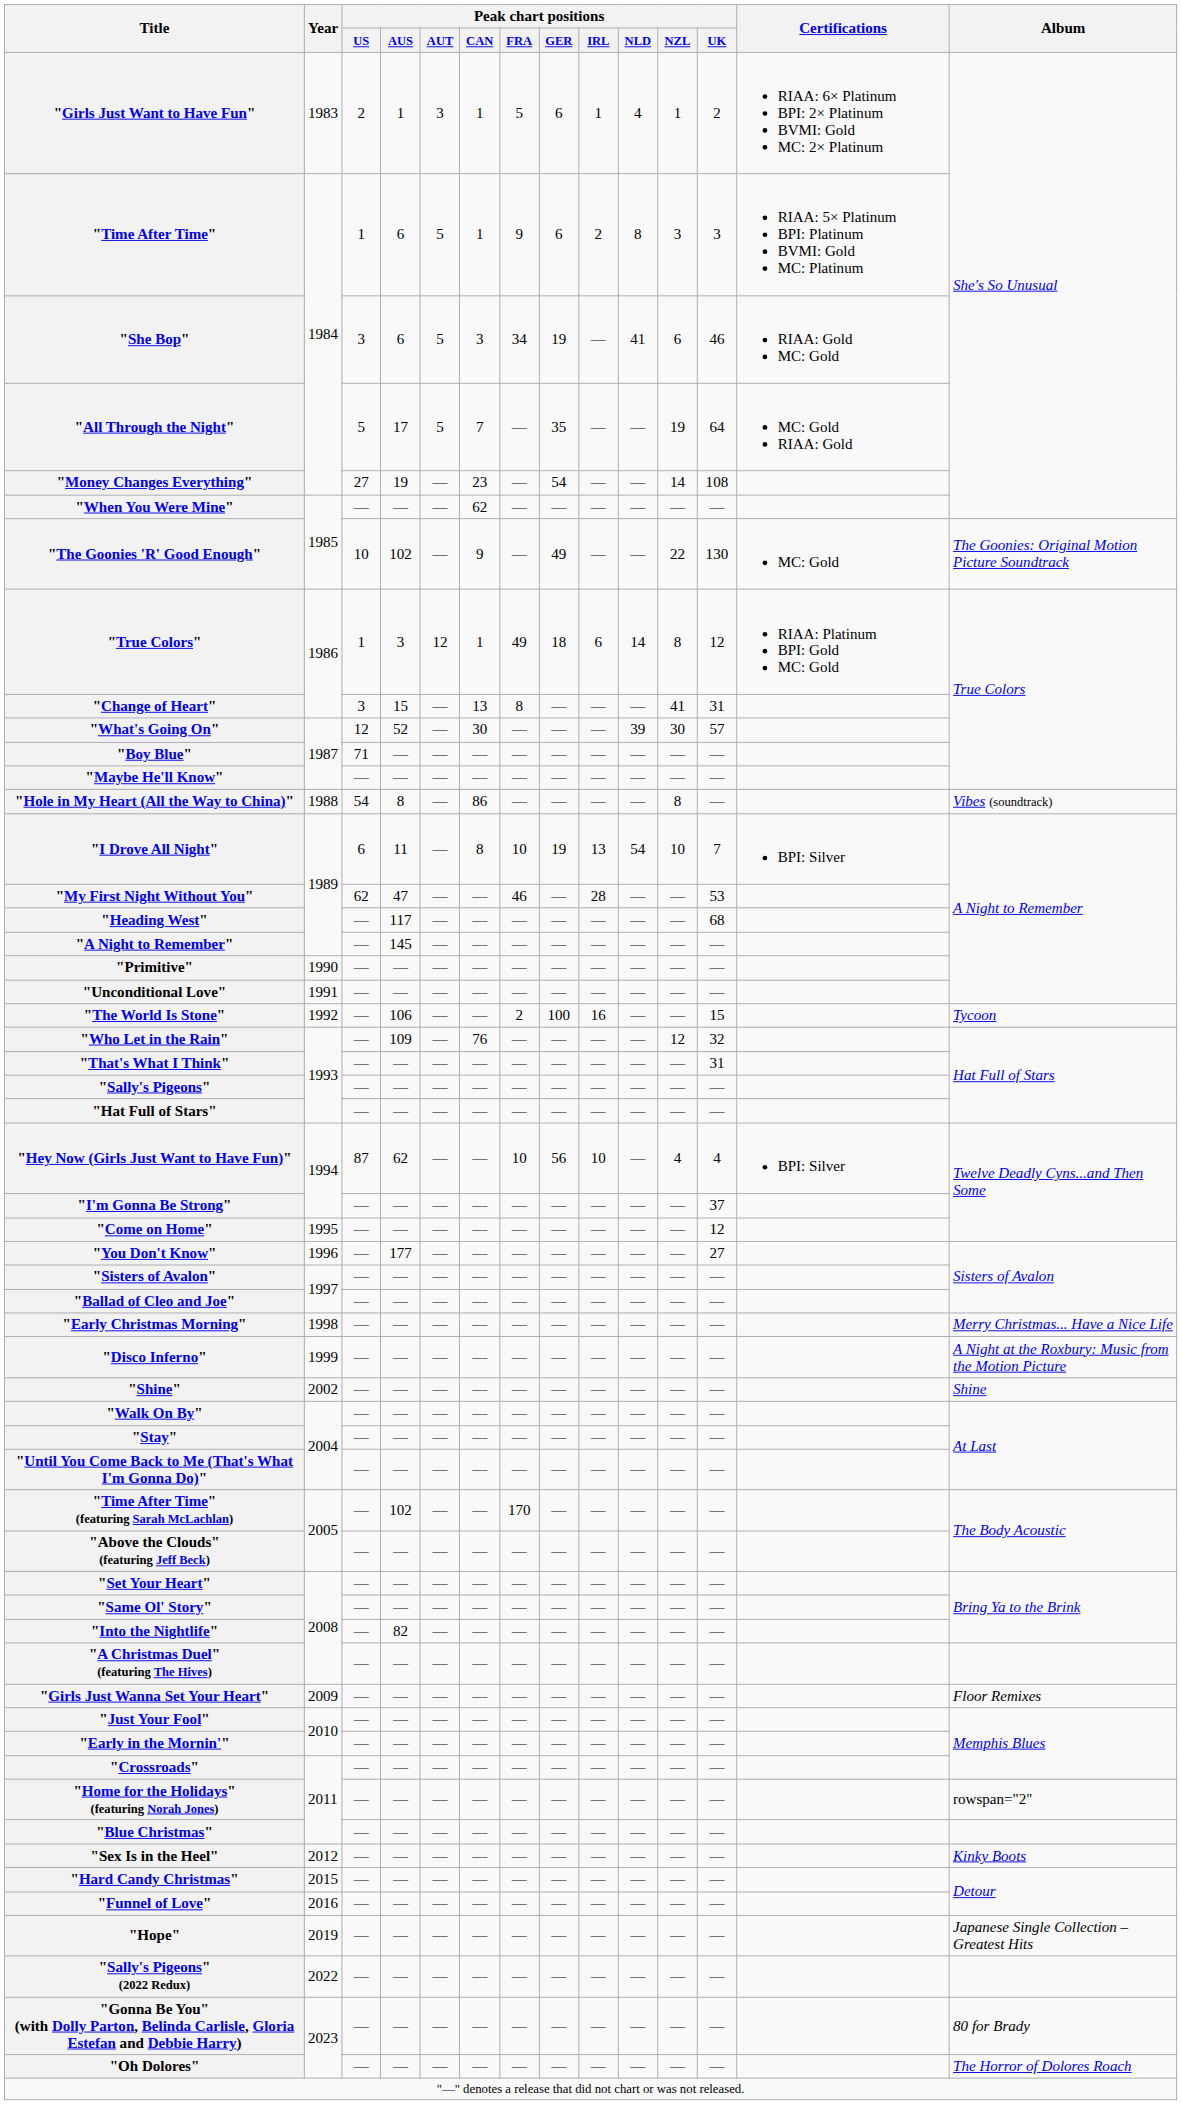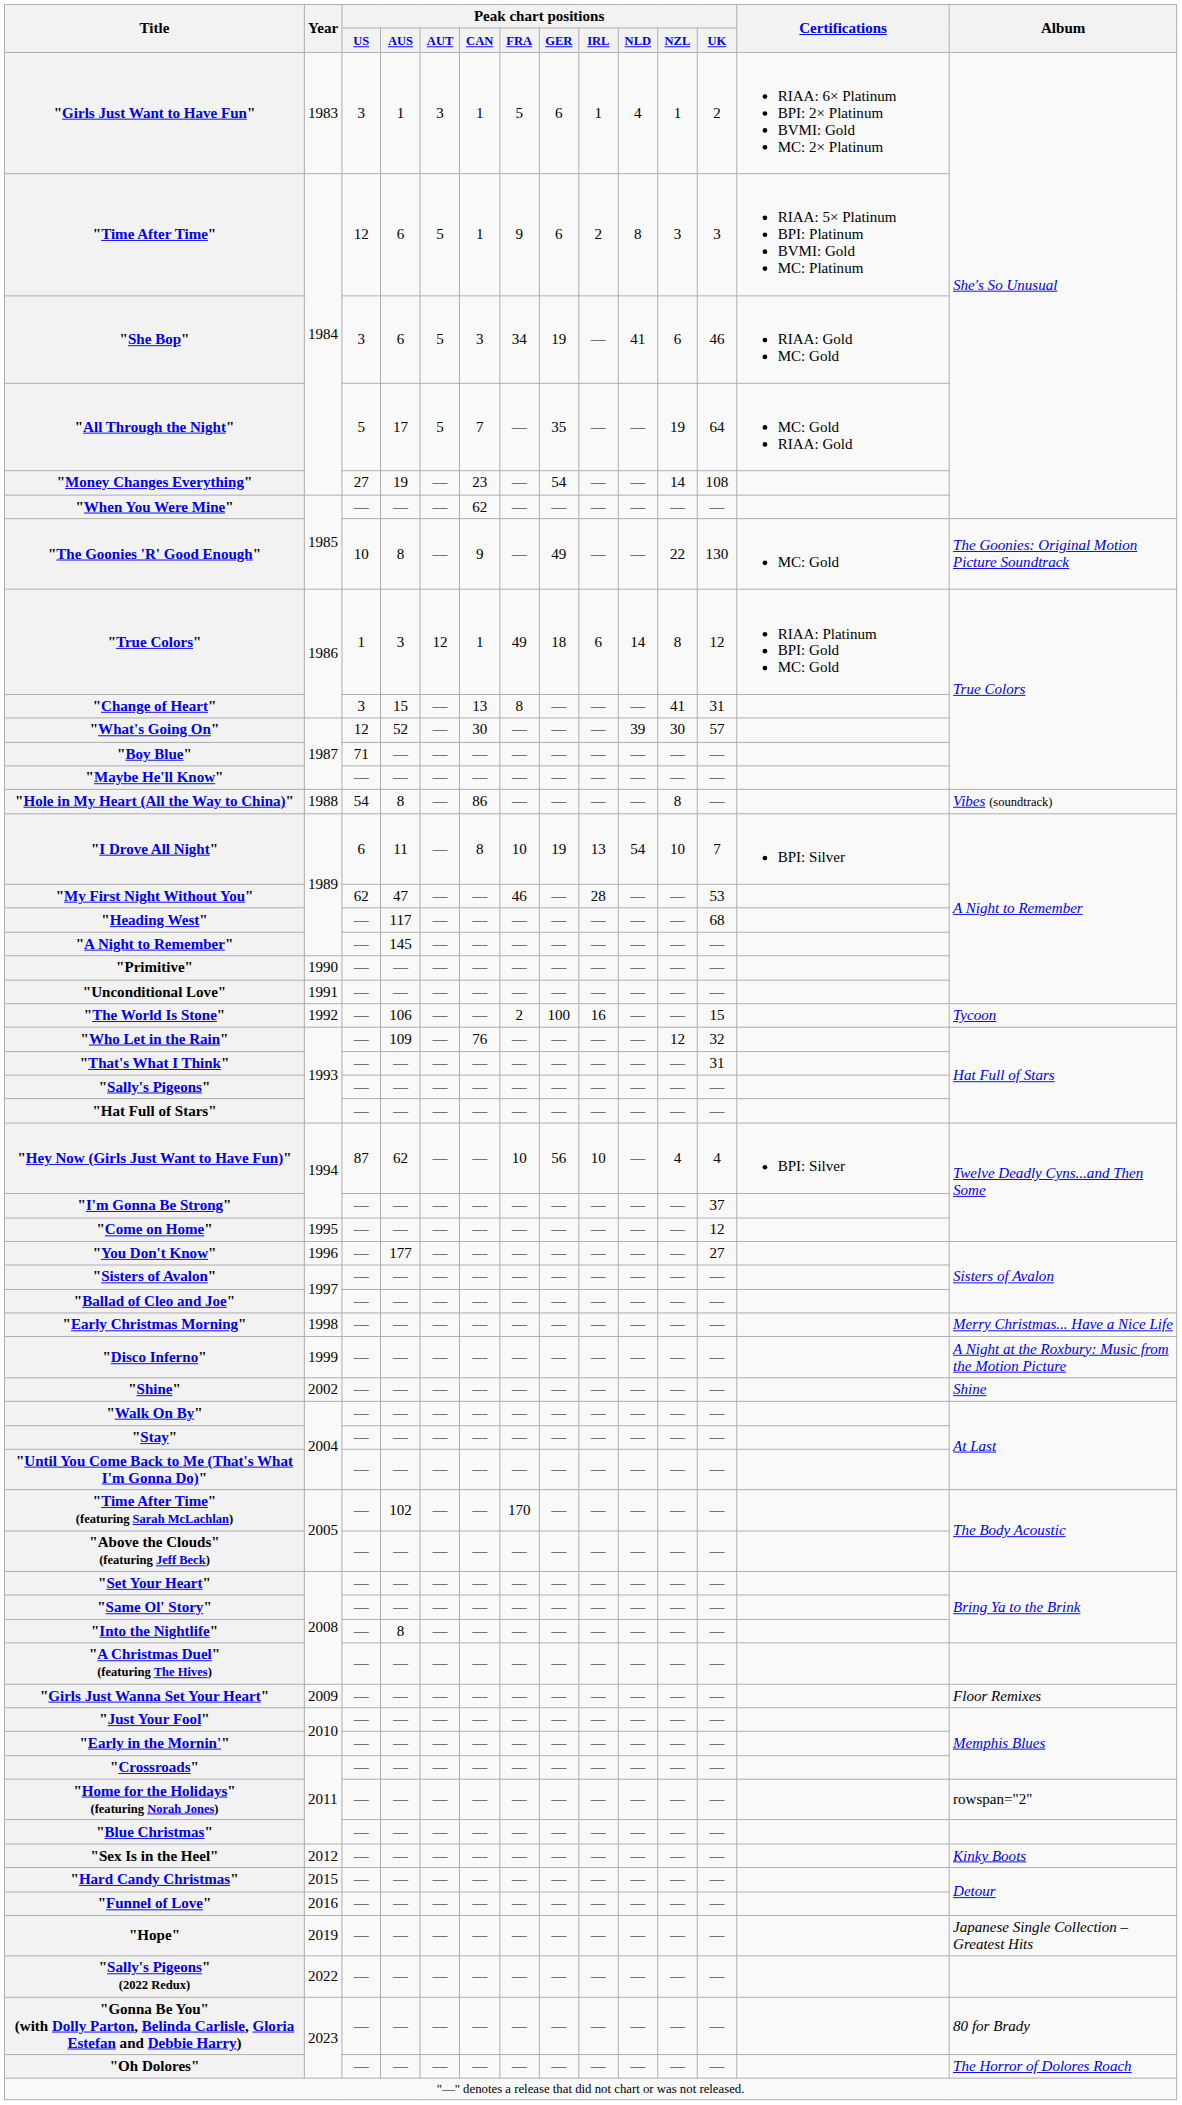(361, 113) 2 -> (361, 113) 3
(361, 234) 1 -> (361, 234) 12
(401, 554) 102 -> (401, 554) 8
(401, 1631) 82 -> (401, 1631) 8
